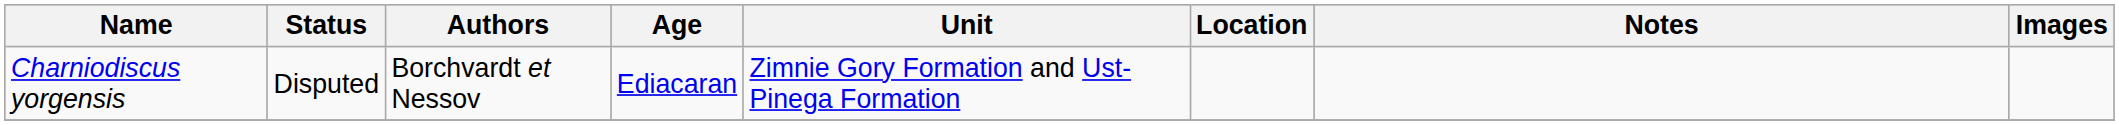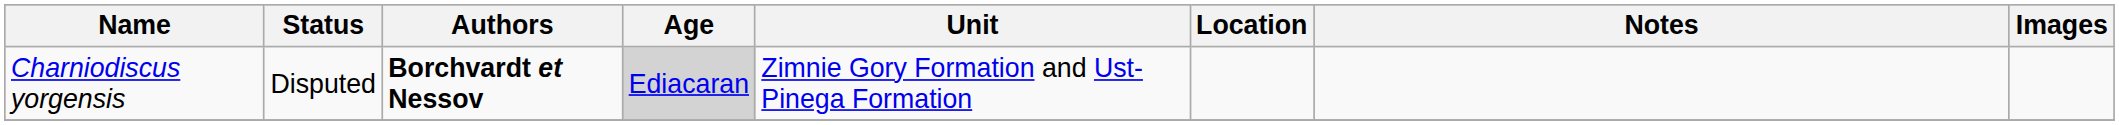(471, 83) normal -> (475, 83) bold
(677, 83) no background -> (689, 83) lightgrey background
